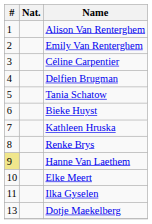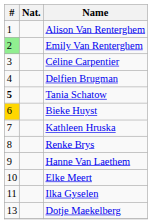(9, 45) no background -> (9, 45) lightgreen background
(9, 95) normal -> (9, 95) bold
(9, 111) no background -> (9, 111) gold background
(9, 161) khaki background -> (9, 161) no background
